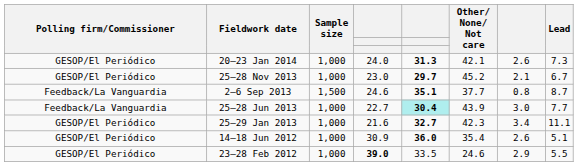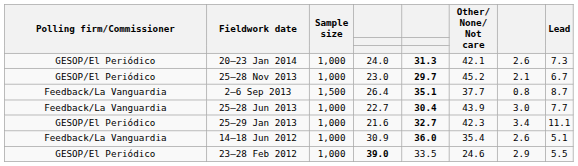(378, 92) 24.6 -> (378, 92) 26.4
(425, 107) paleturquoise background -> (425, 107) no background
(105, 138) GESOP/El Periódico -> (105, 138) Feedback/La Vanguardia
